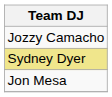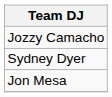(46, 59) khaki background -> (46, 59) no background
